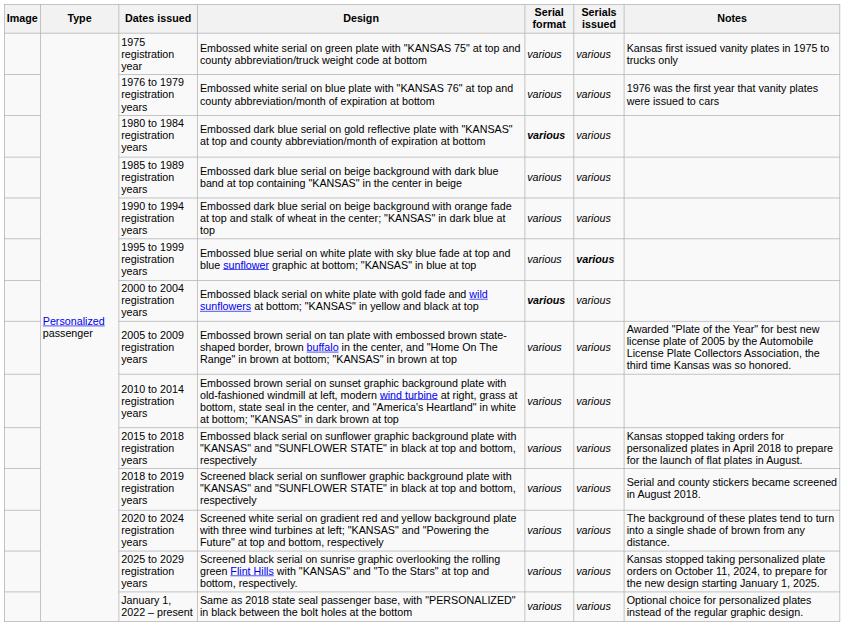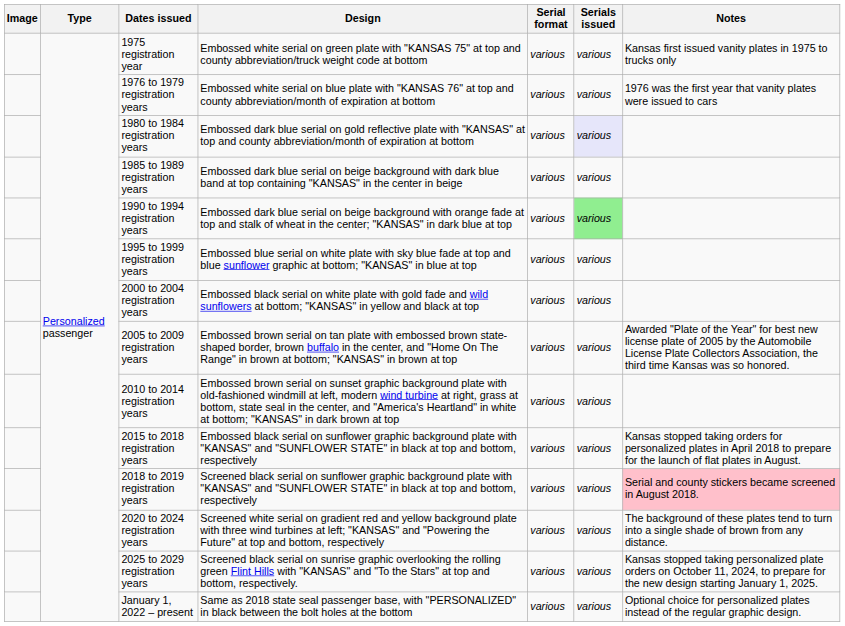(546, 136) bold -> (548, 136) normal
(593, 136) no background -> (594, 136) lavender background
(593, 218) no background -> (594, 218) lightgreen background
(595, 259) bold -> (594, 259) normal
(546, 300) bold -> (548, 300) normal
(732, 489) no background -> (730, 489) pink background
